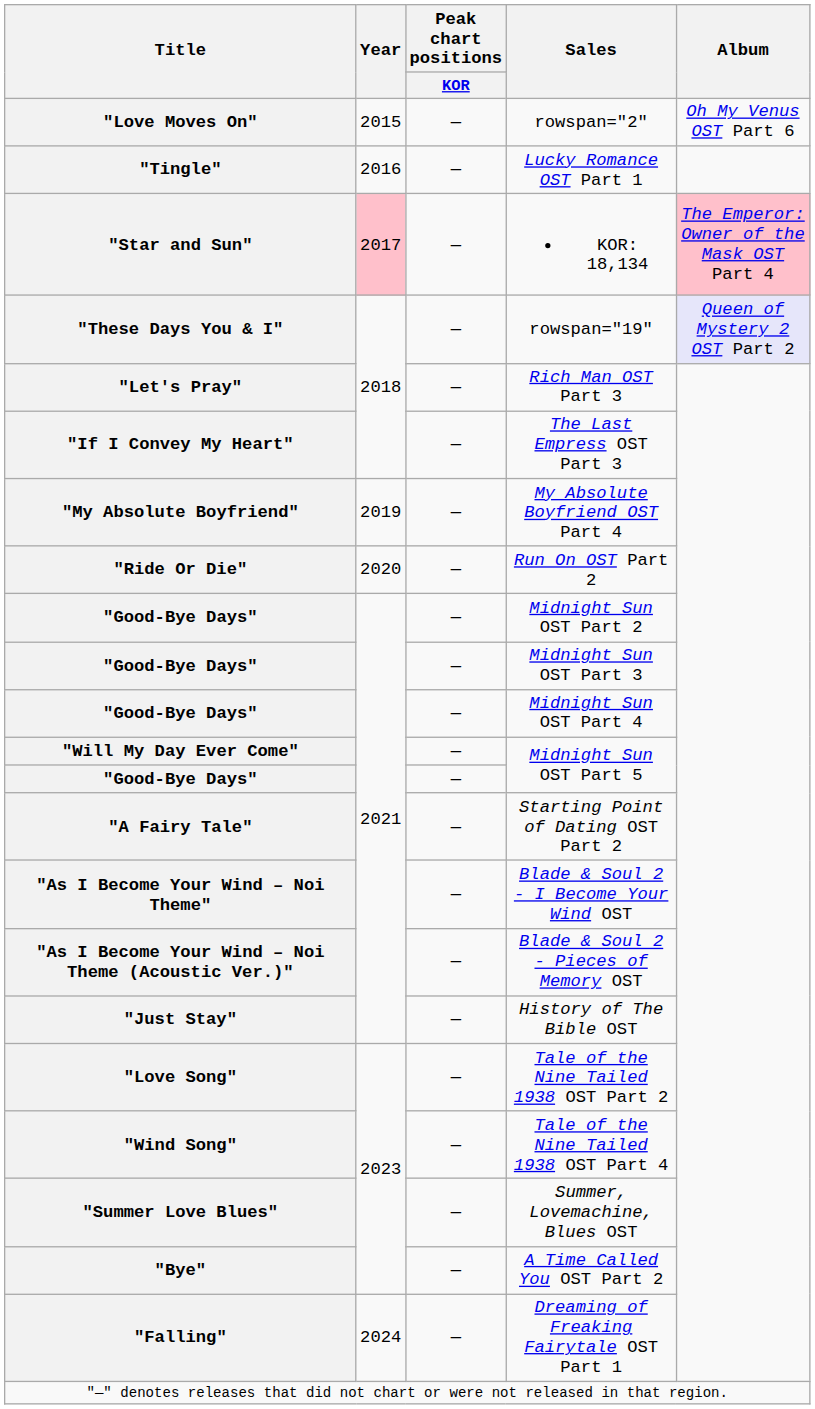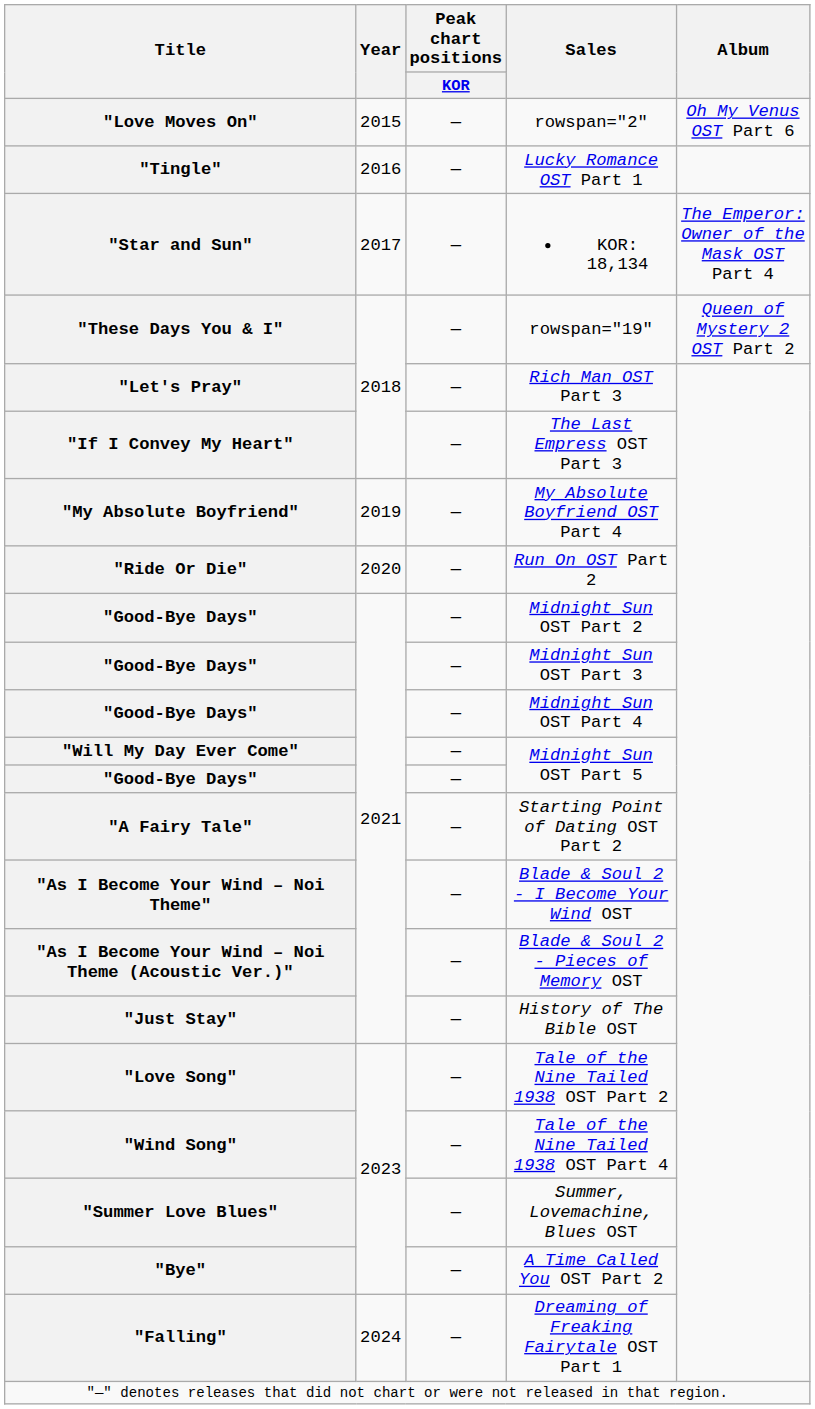(381, 245) pink background -> (381, 245) no background
(743, 245) pink background -> (743, 245) no background
(743, 329) lavender background -> (743, 329) no background
